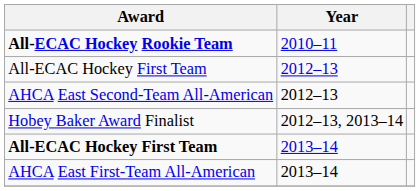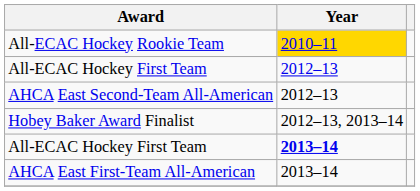(120, 43) bold -> (116, 43) normal
(309, 43) no background -> (309, 43) gold background
(113, 146) bold -> (107, 146) normal
(309, 146) normal -> (309, 146) bold
